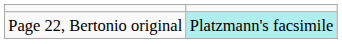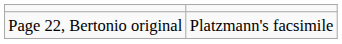(262, 25) paleturquoise background -> (262, 25) no background
